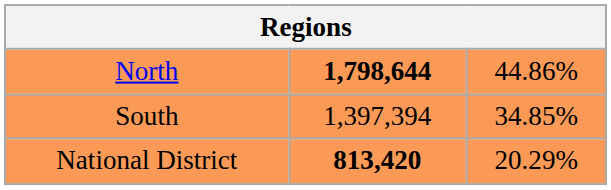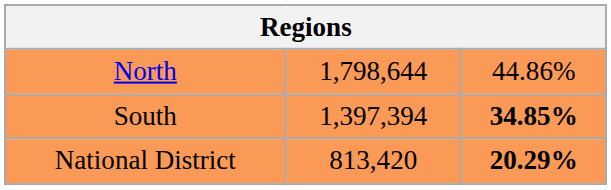(377, 71) bold -> (373, 71) normal
(536, 115) normal -> (534, 115) bold
(377, 160) bold -> (373, 160) normal
(536, 160) normal -> (534, 160) bold
